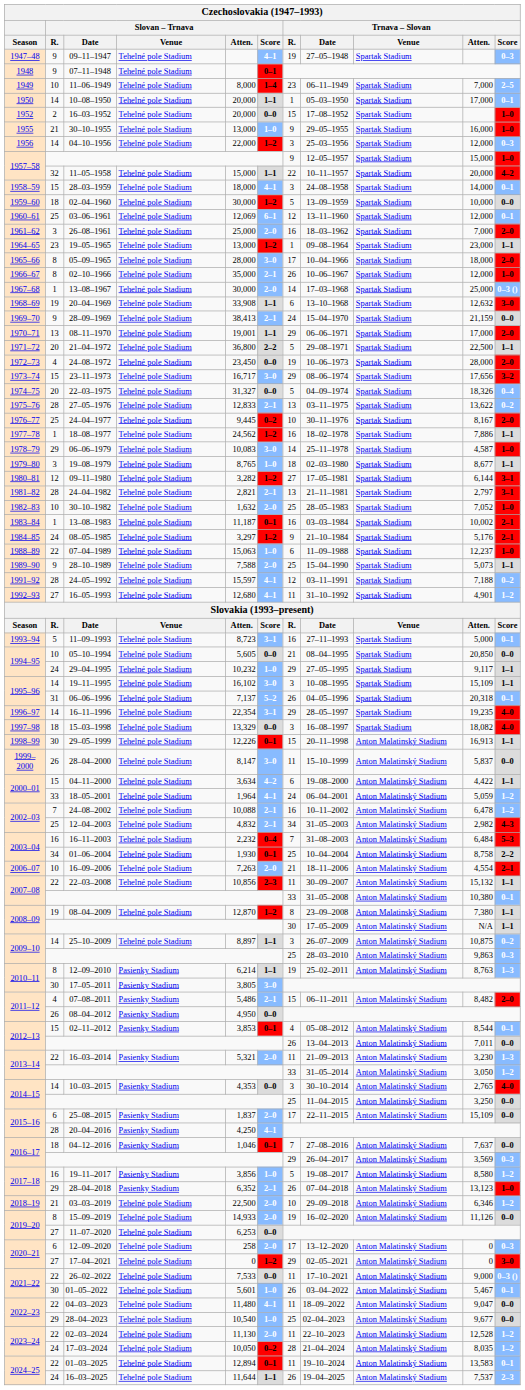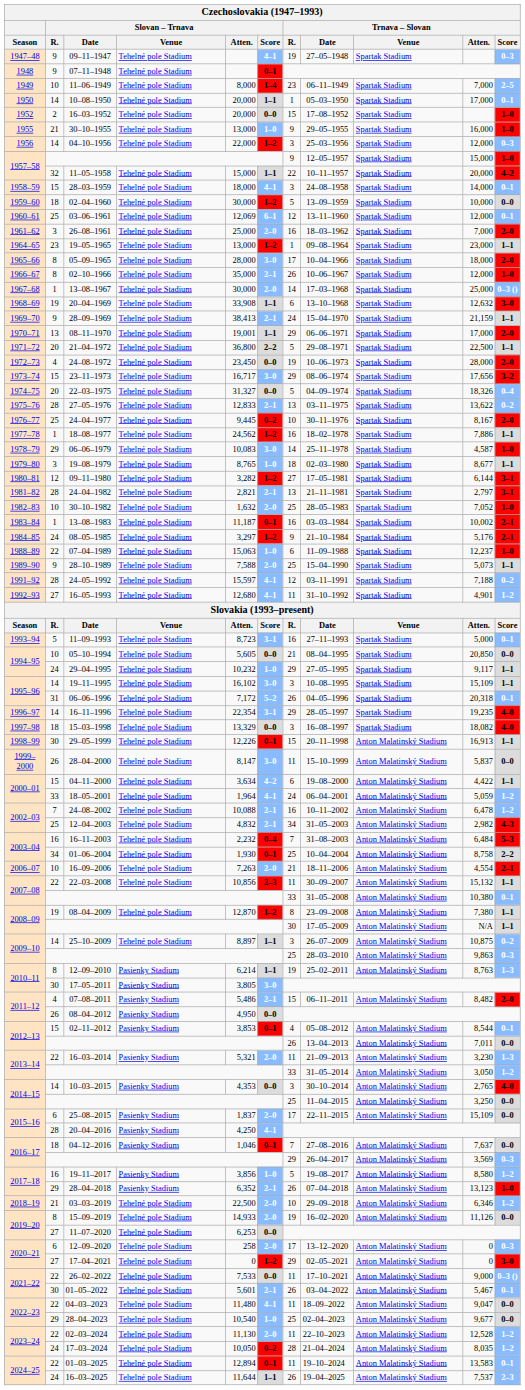(507, 318) 0–0 -> (507, 318) 1–1
(246, 698) 7,137 -> (246, 698) 7,172
(270, 1290) 1–0 -> (270, 1290) 2–1
